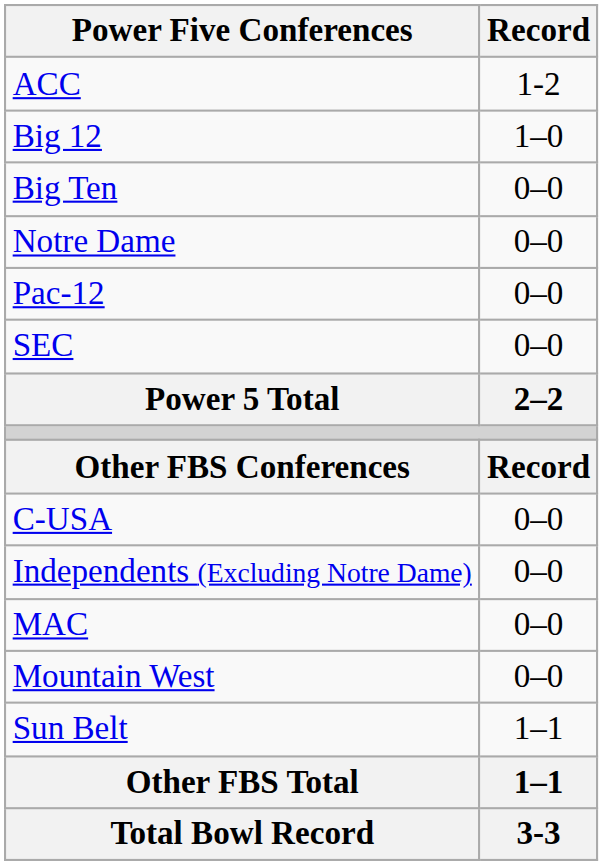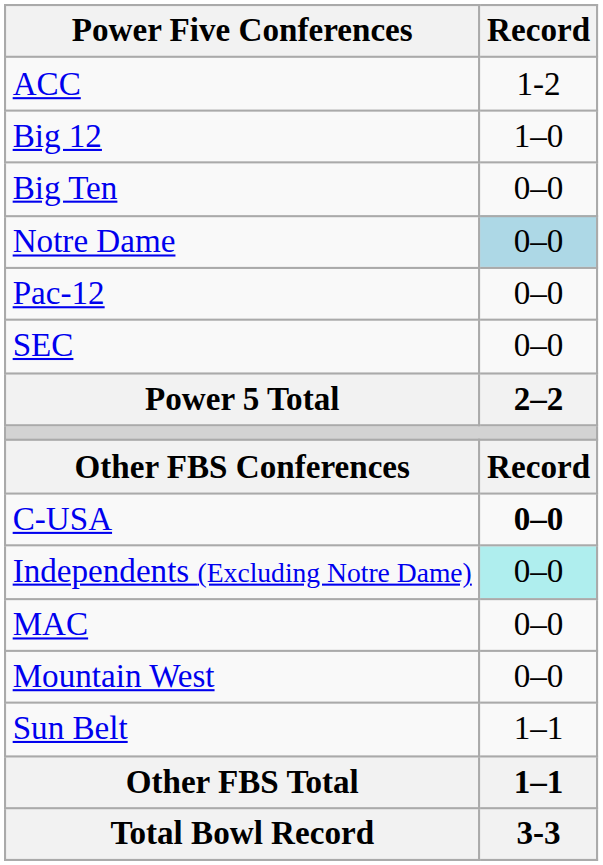(539, 240) no background -> (539, 240) lightblue background
(539, 518) normal -> (539, 518) bold
(539, 571) no background -> (539, 571) paleturquoise background
